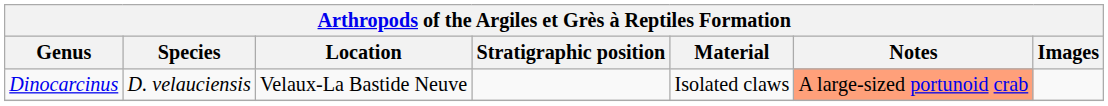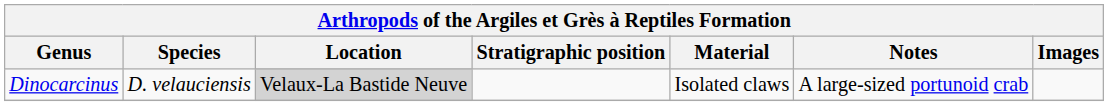(364, 84) no background -> (364, 84) lightgrey background
(913, 84) lightsalmon background -> (913, 84) no background
